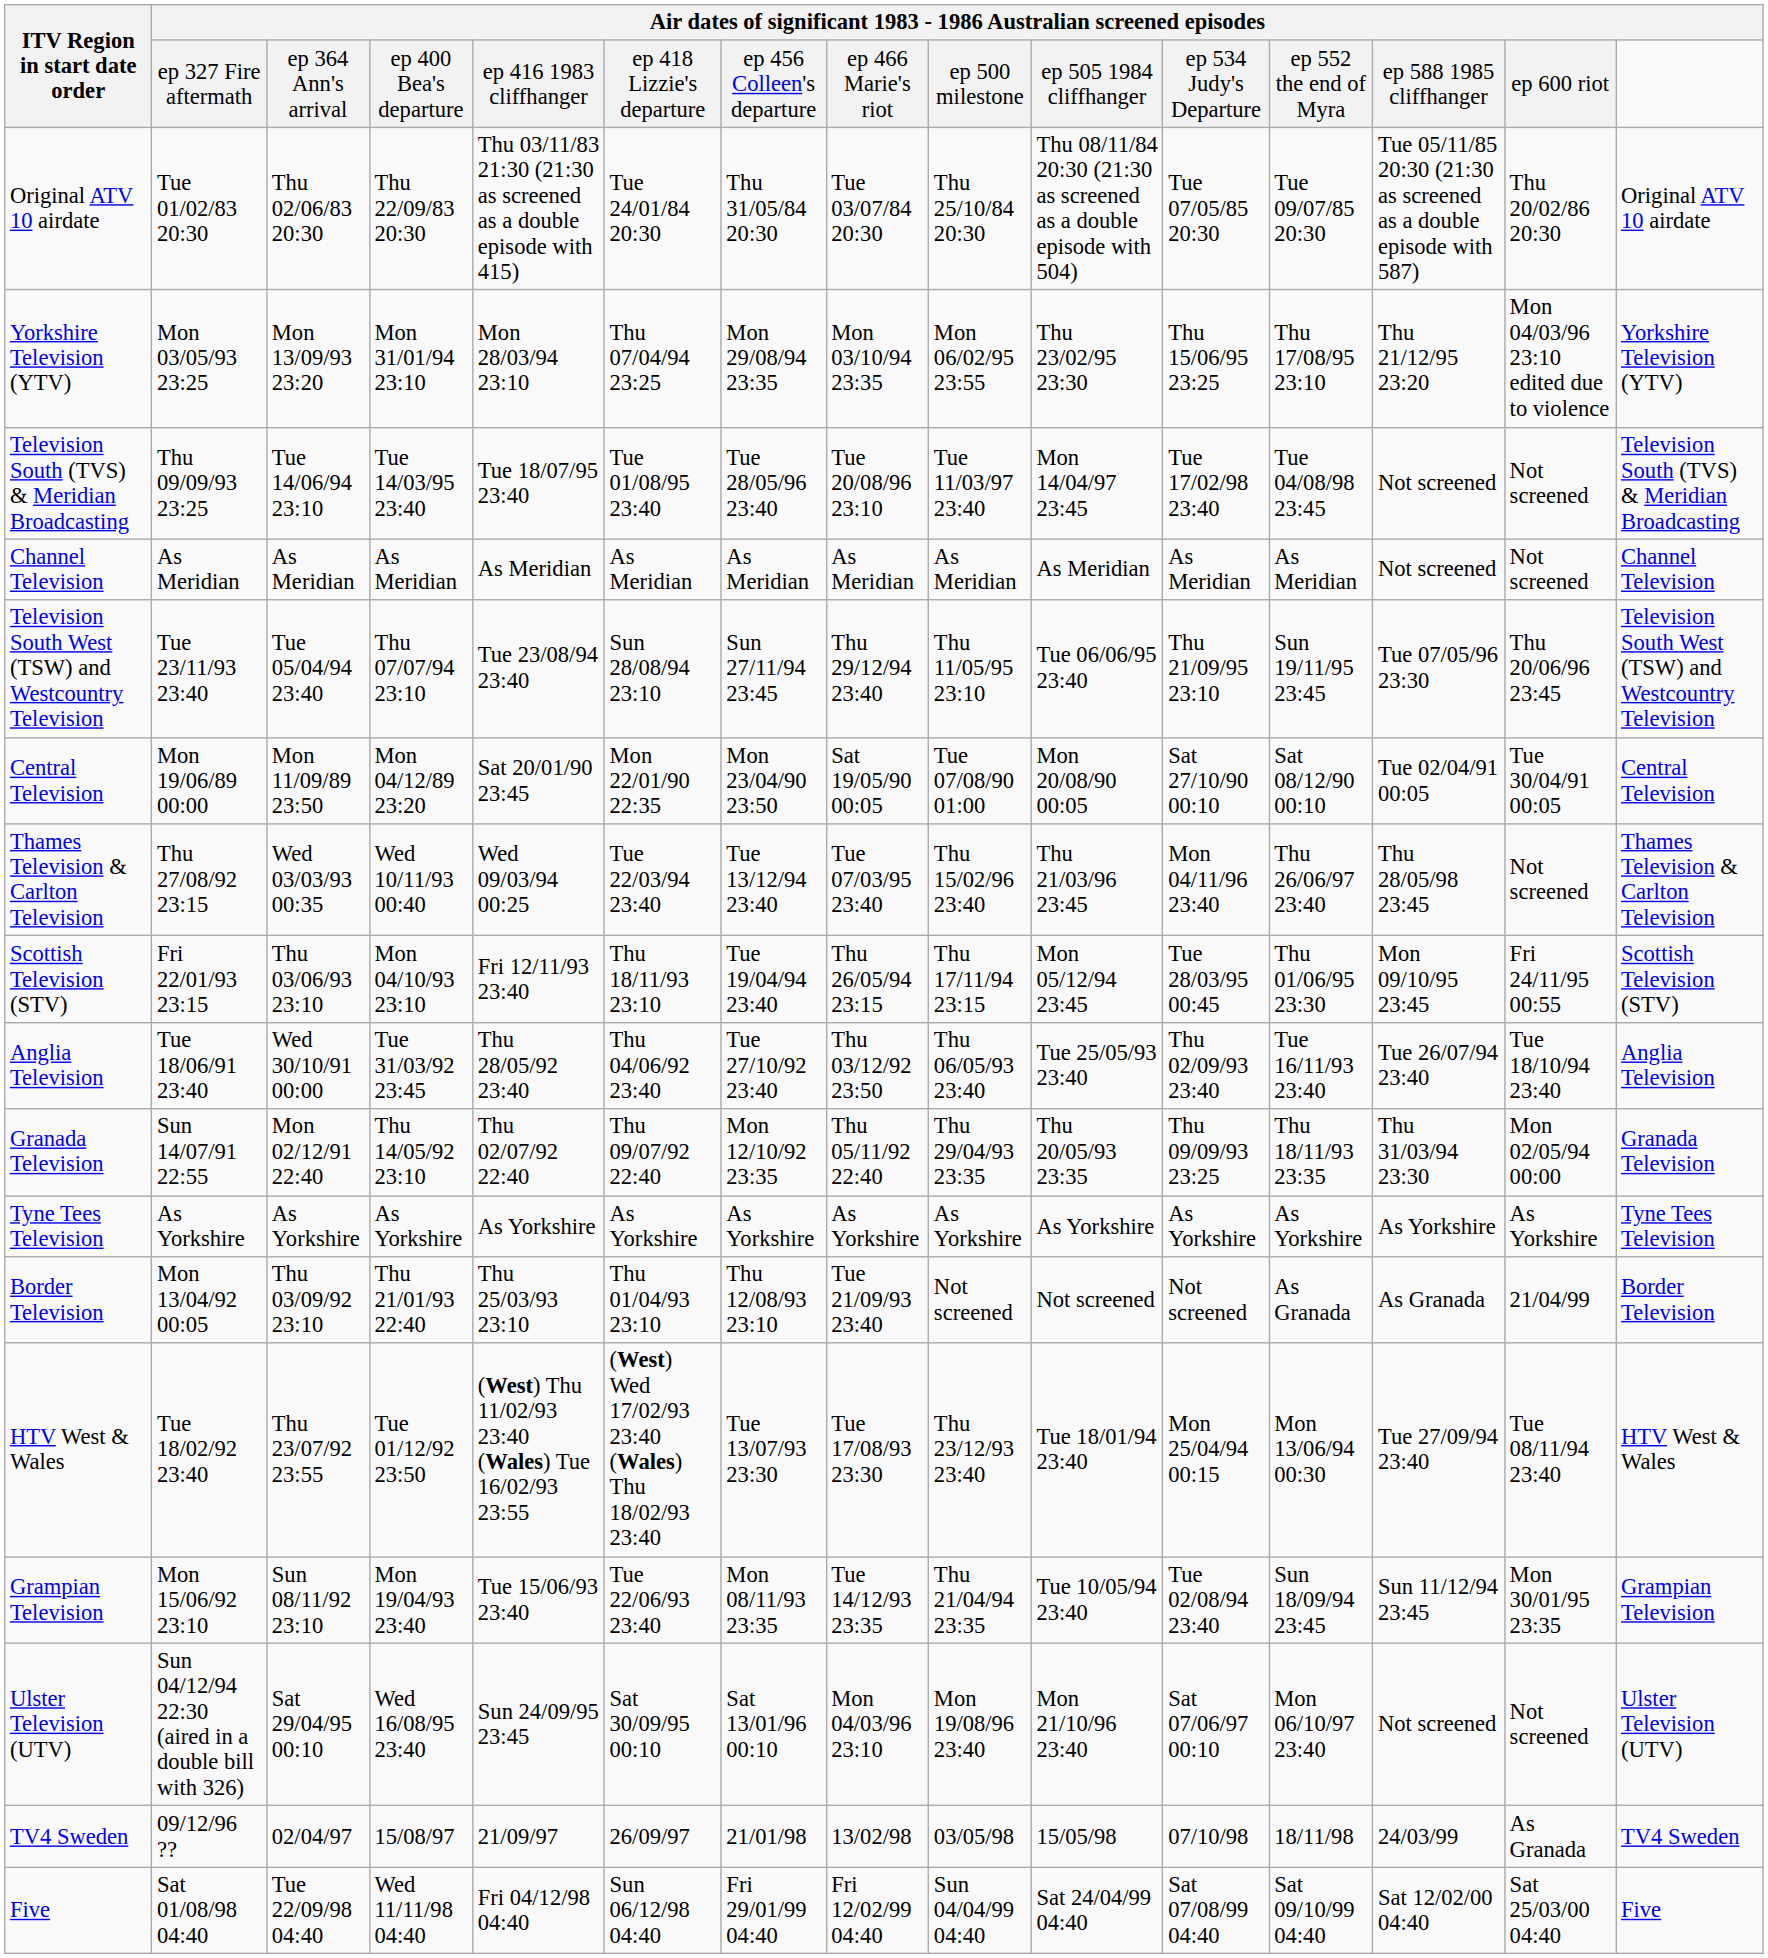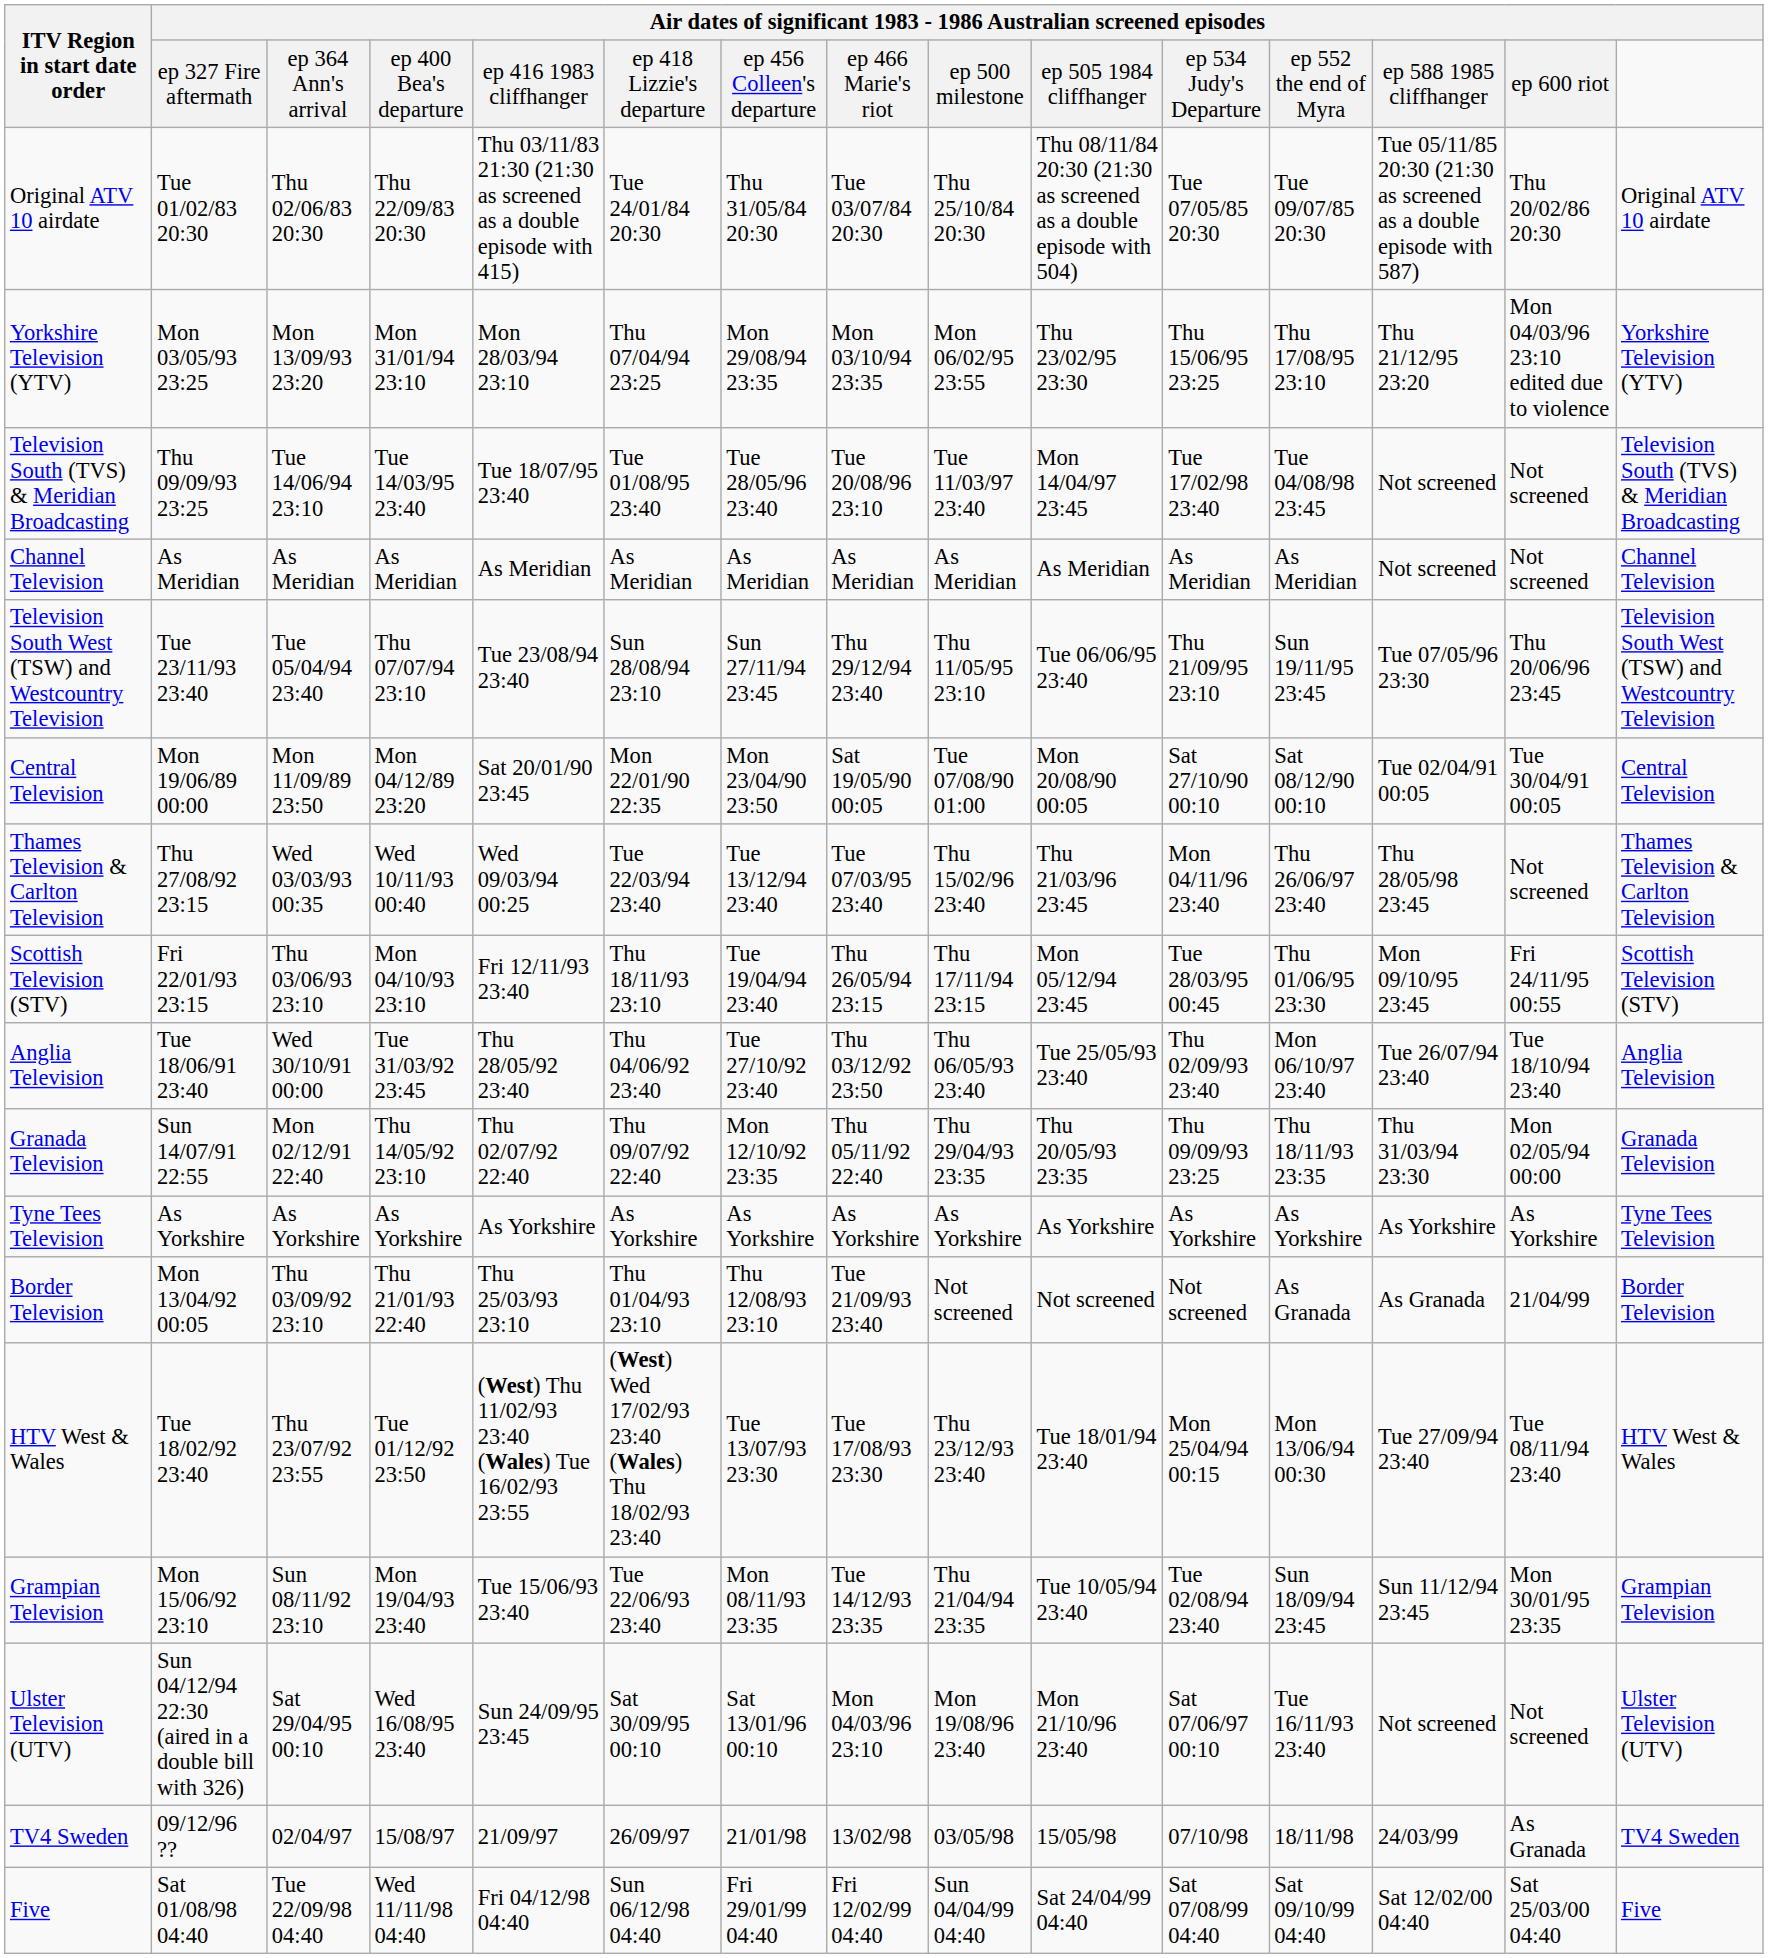(1314, 1065) Tue 16/11/93 23:40 -> (1314, 1065) Mon 06/10/97 23:40
(1314, 1724) Mon 06/10/97 23:40 -> (1314, 1724) Tue 16/11/93 23:40
